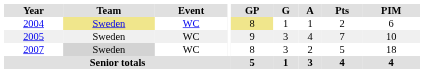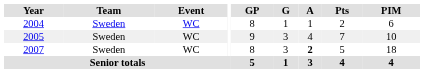(109, 23) khaki background -> (109, 23) no background
(252, 23) khaki background -> (252, 23) no background
(109, 49) lightgrey background -> (109, 49) no background
(310, 49) normal -> (310, 49) bold
